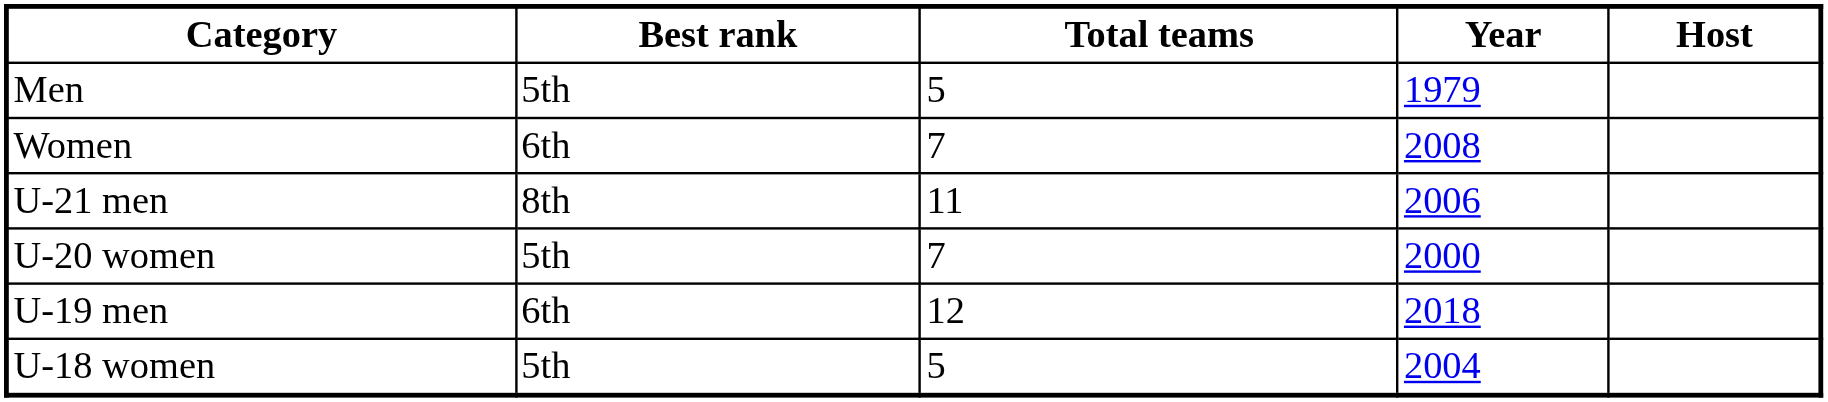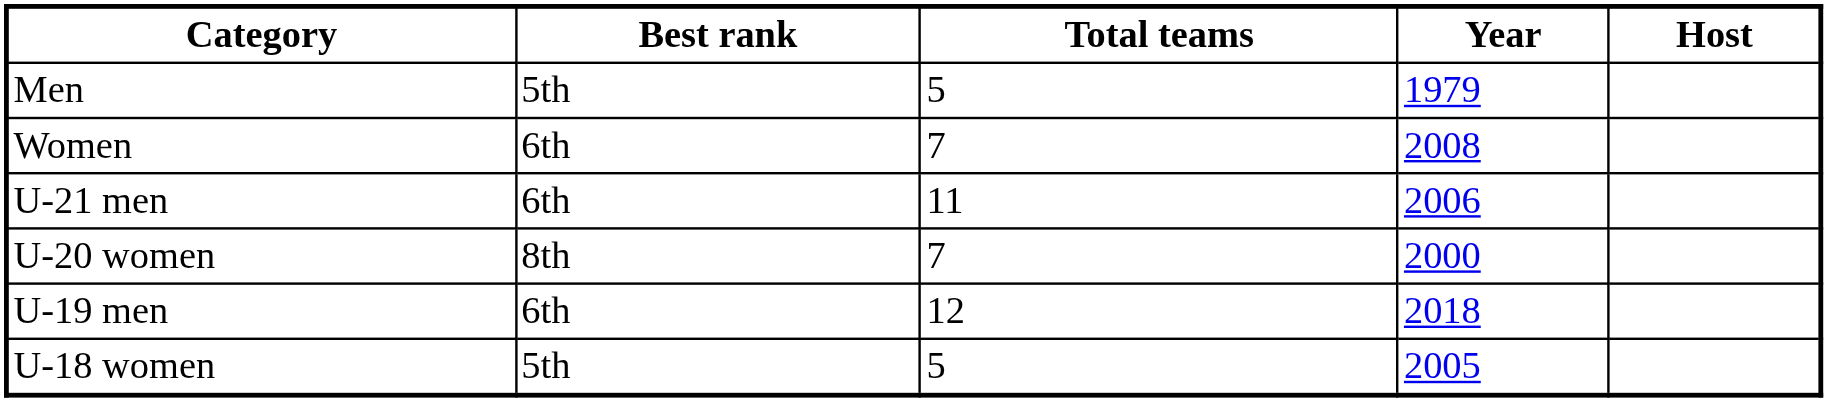(546, 200) 8th -> (546, 200) 6th
(546, 255) 5th -> (546, 255) 8th
(1442, 365) 2004 -> (1442, 365) 2005
